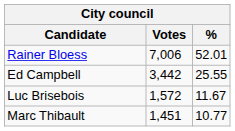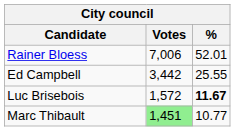(211, 95) normal -> (211, 95) bold
(165, 116) no background -> (165, 116) lightgreen background
